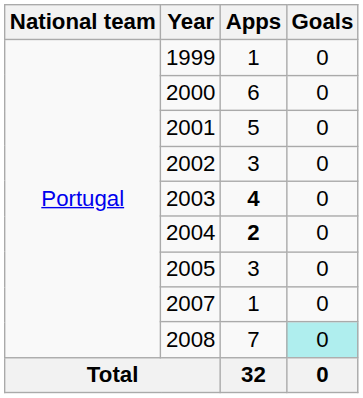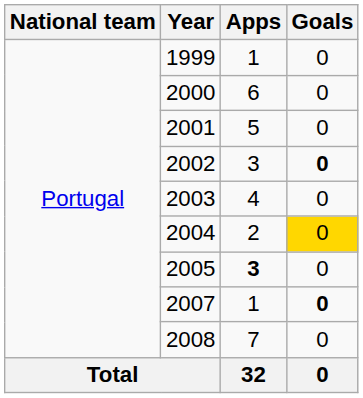(322, 163) normal -> (322, 163) bold
(253, 198) bold -> (253, 198) normal
(253, 233) bold -> (253, 233) normal
(322, 233) no background -> (322, 233) gold background
(253, 269) normal -> (253, 269) bold
(322, 304) normal -> (322, 304) bold
(322, 339) paleturquoise background -> (322, 339) no background
